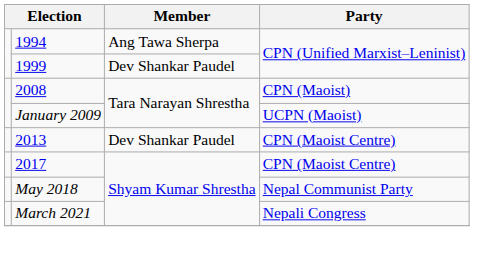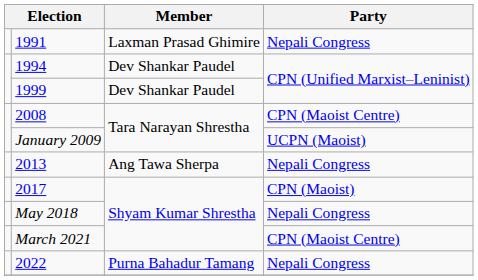+ row: (31, 41)
(163, 41) Ang Tawa Sherpa -> (172, 66) Dev Shankar Paudel
(306, 90) CPN (Maoist) -> (333, 115) CPN (Maoist Centre)
(172, 139) Dev Shankar Paudel -> (163, 164) Ang Tawa Sherpa
(329, 139) CPN (Maoist Centre) -> (319, 164) Nepali Congress
(329, 164) CPN (Maoist Centre) -> (311, 189) CPN (Maoist)
(338, 189) Nepal Communist Party -> (319, 213) Nepali Congress
(314, 213) Nepali Congress -> (333, 238) CPN (Maoist Centre)
+ row: (31, 262)
